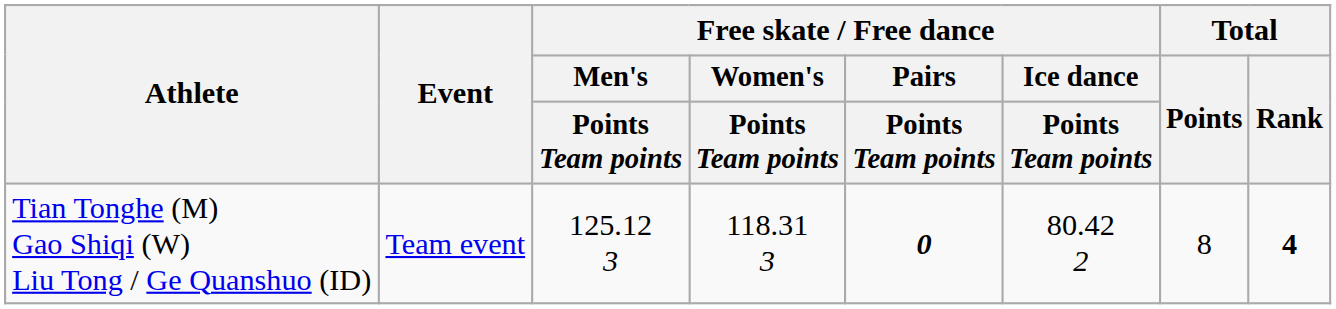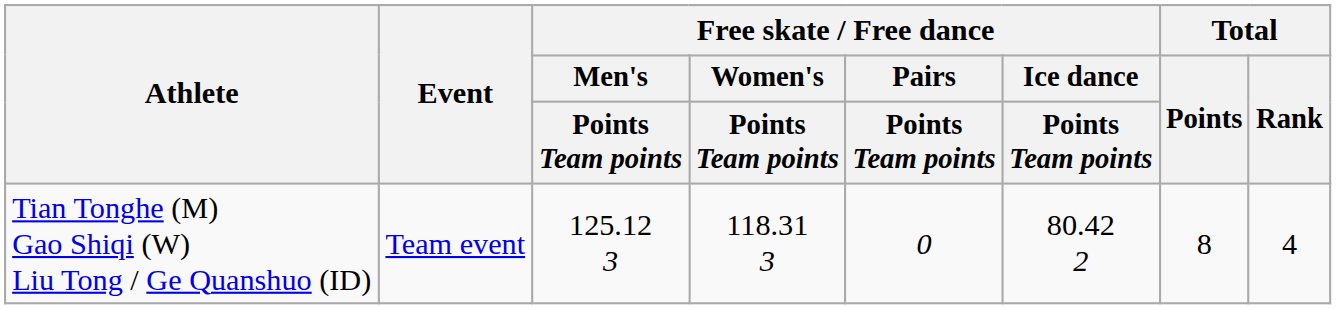(924, 243) bold -> (924, 243) normal
(1290, 243) bold -> (1290, 243) normal
